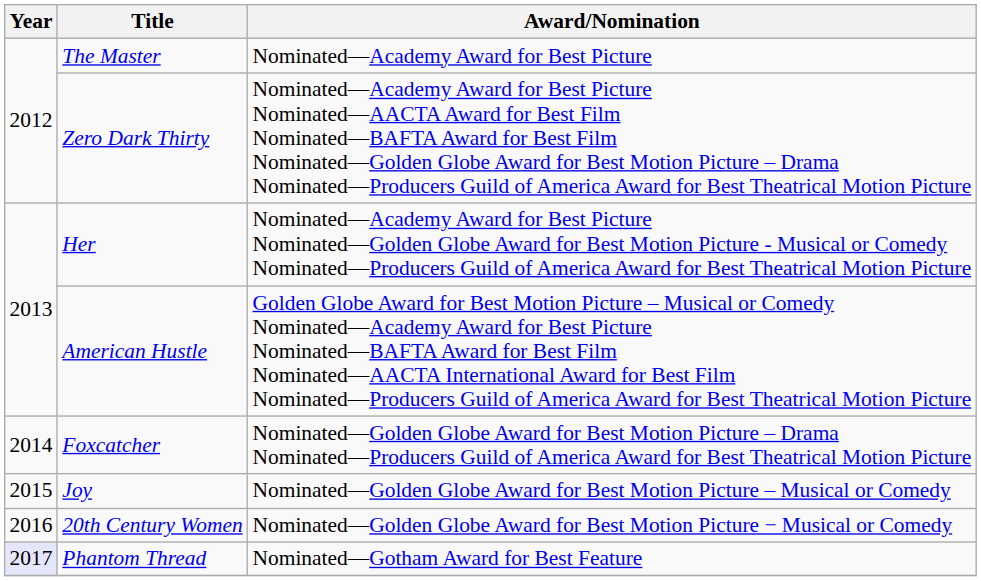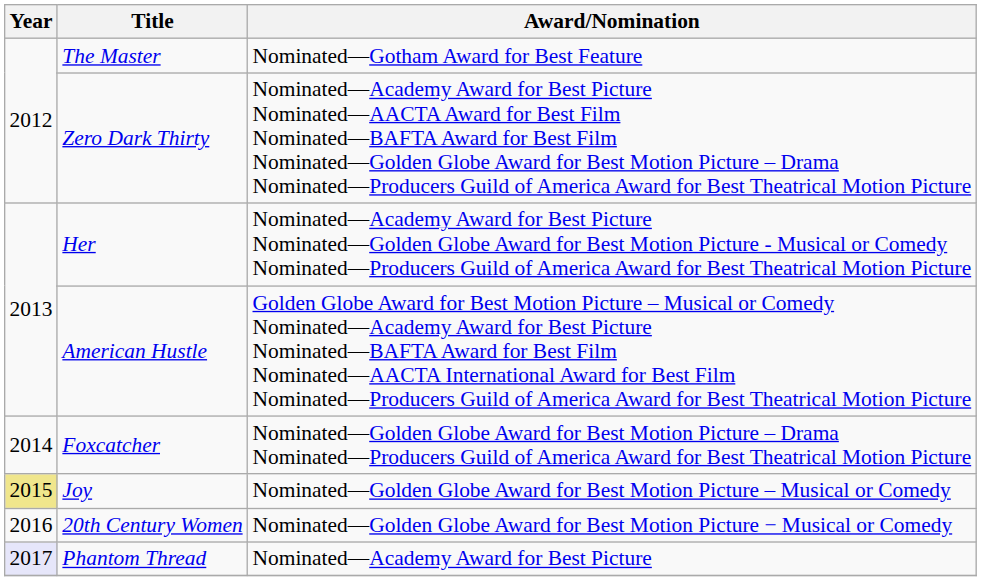(452, 55) Nominated—Academy Award for Best Picture -> (447, 55) Nominated—Gotham Award for Best Feature
(31, 490) no background -> (31, 490) khaki background
(447, 558) Nominated—Gotham Award for Best Feature -> (452, 558) Nominated—Academy Award for Best Picture
